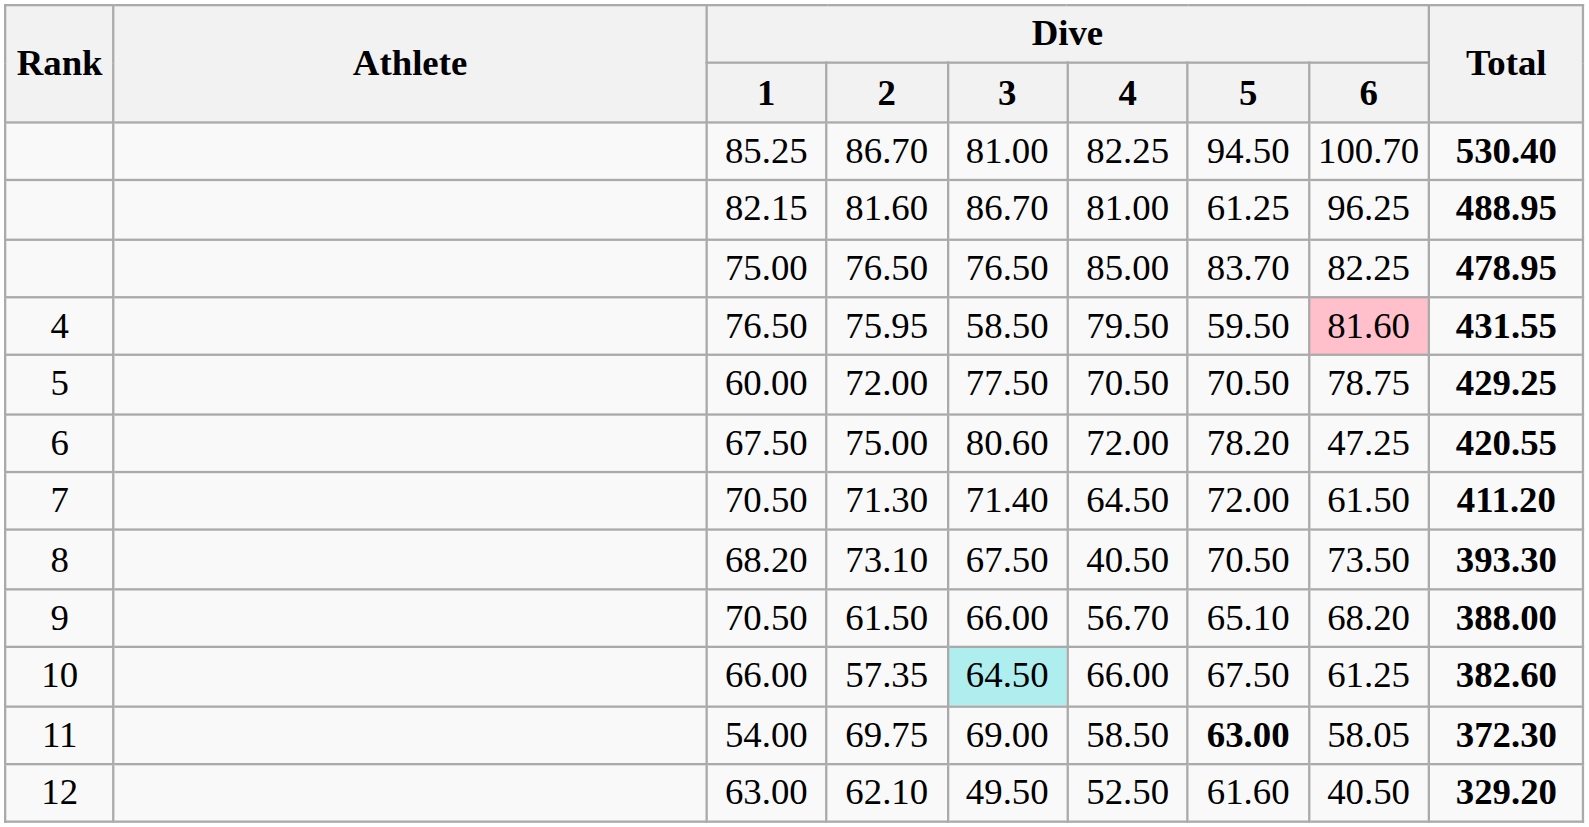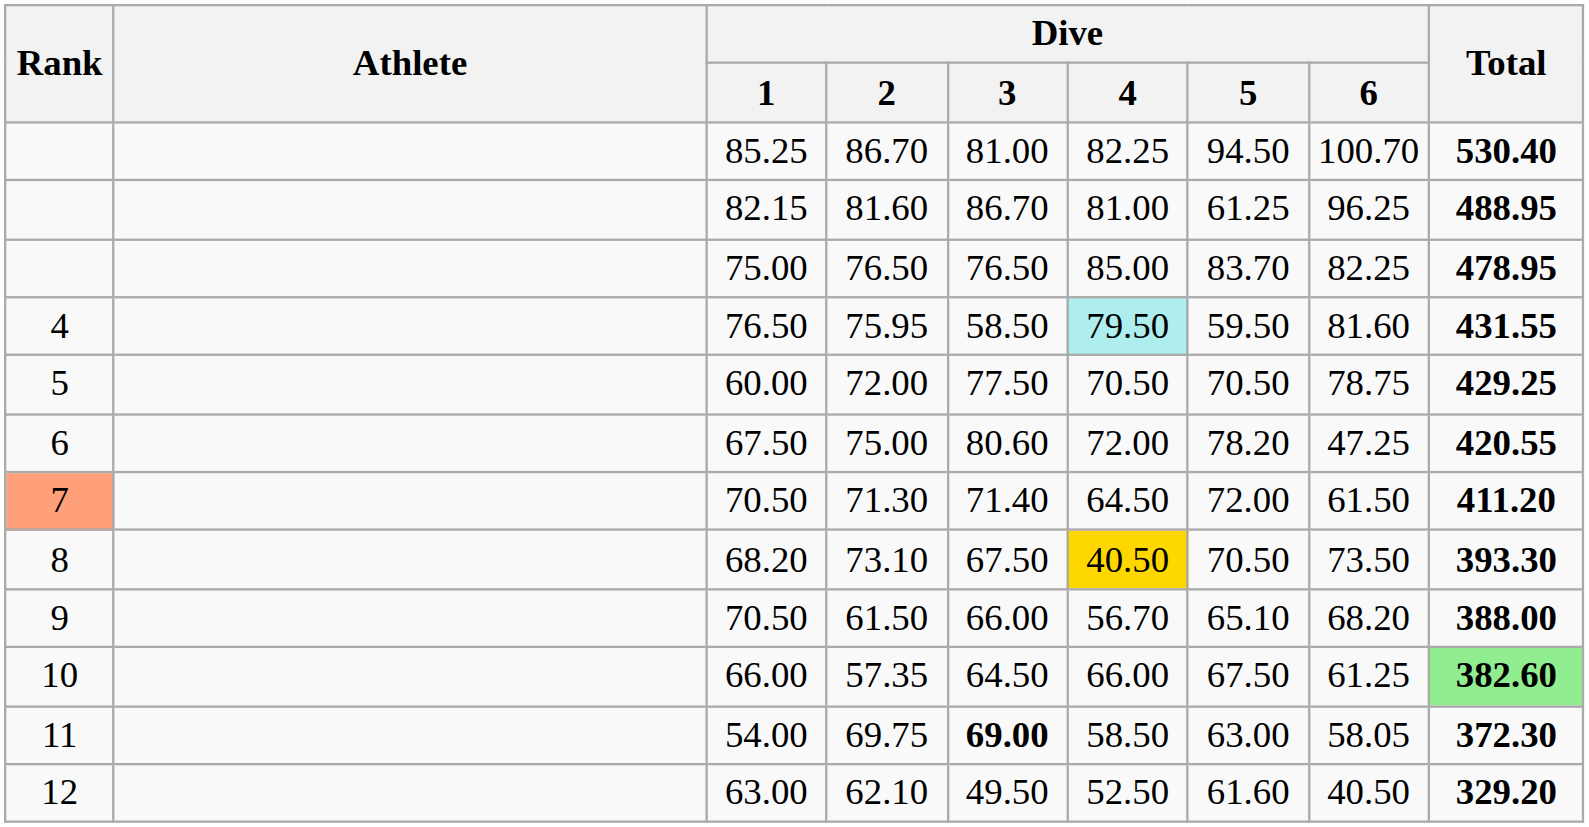(1128, 325) no background -> (1128, 325) paleturquoise background
(1369, 325) pink background -> (1369, 325) no background
(60, 500) no background -> (60, 500) lightsalmon background
(1128, 558) no background -> (1128, 558) gold background
(1007, 675) paleturquoise background -> (1007, 675) no background
(1506, 675) no background -> (1506, 675) lightgreen background
(1007, 734) normal -> (1007, 734) bold
(1248, 734) bold -> (1248, 734) normal
